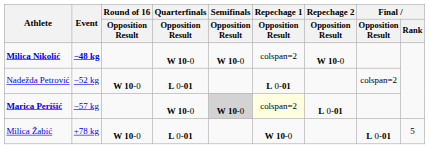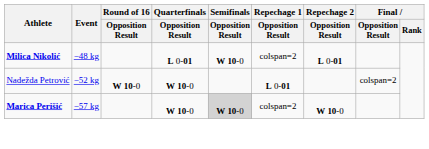(87, 56) bold -> (86, 56) normal
(180, 61) W 10-0 -> (180, 61) L 0-01
(331, 61) W 10-0 -> (330, 61) L 0-01
(180, 86) L 0-01 -> (180, 86) W 10-0
(279, 106) lightyellow background -> (278, 106) no background
(331, 111) L 0-01 -> (330, 111) W 10-0
- row: (29, 131)
